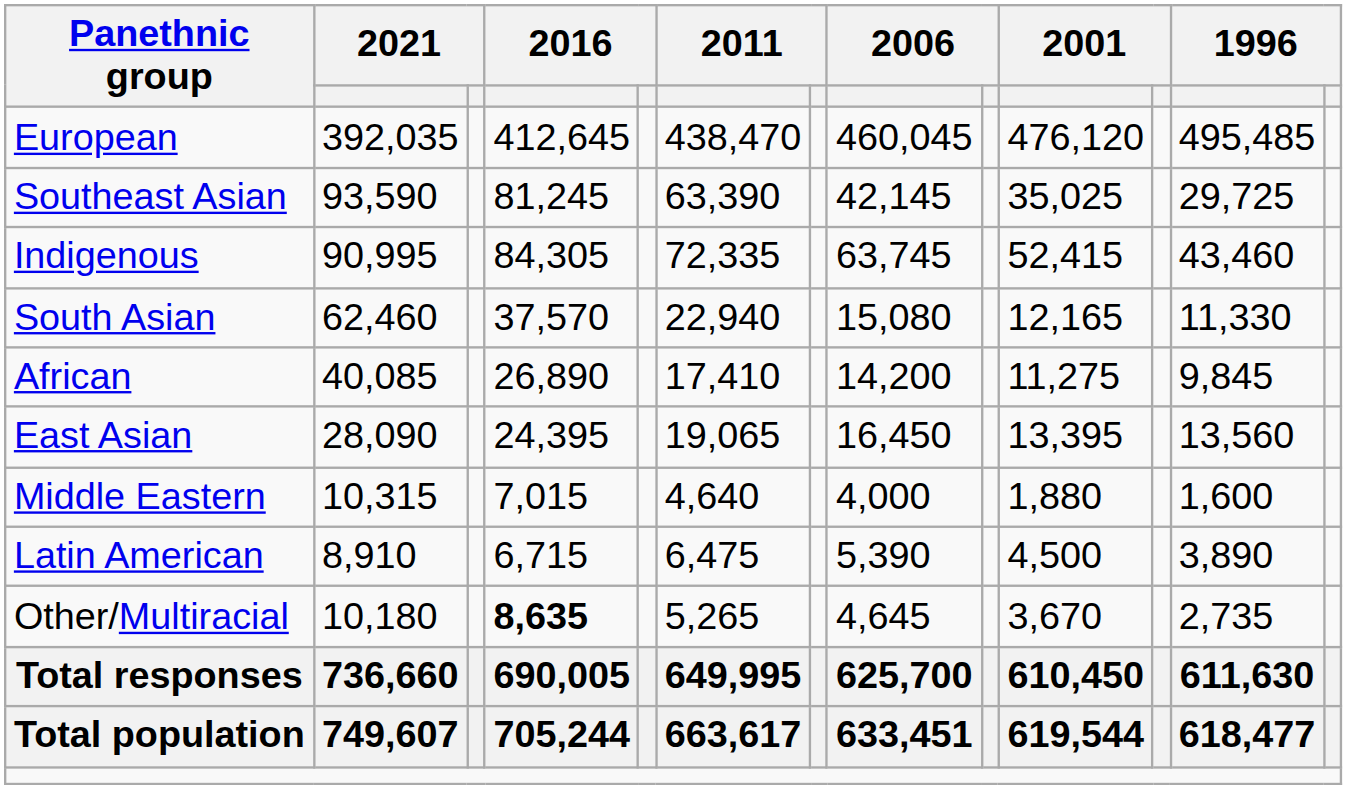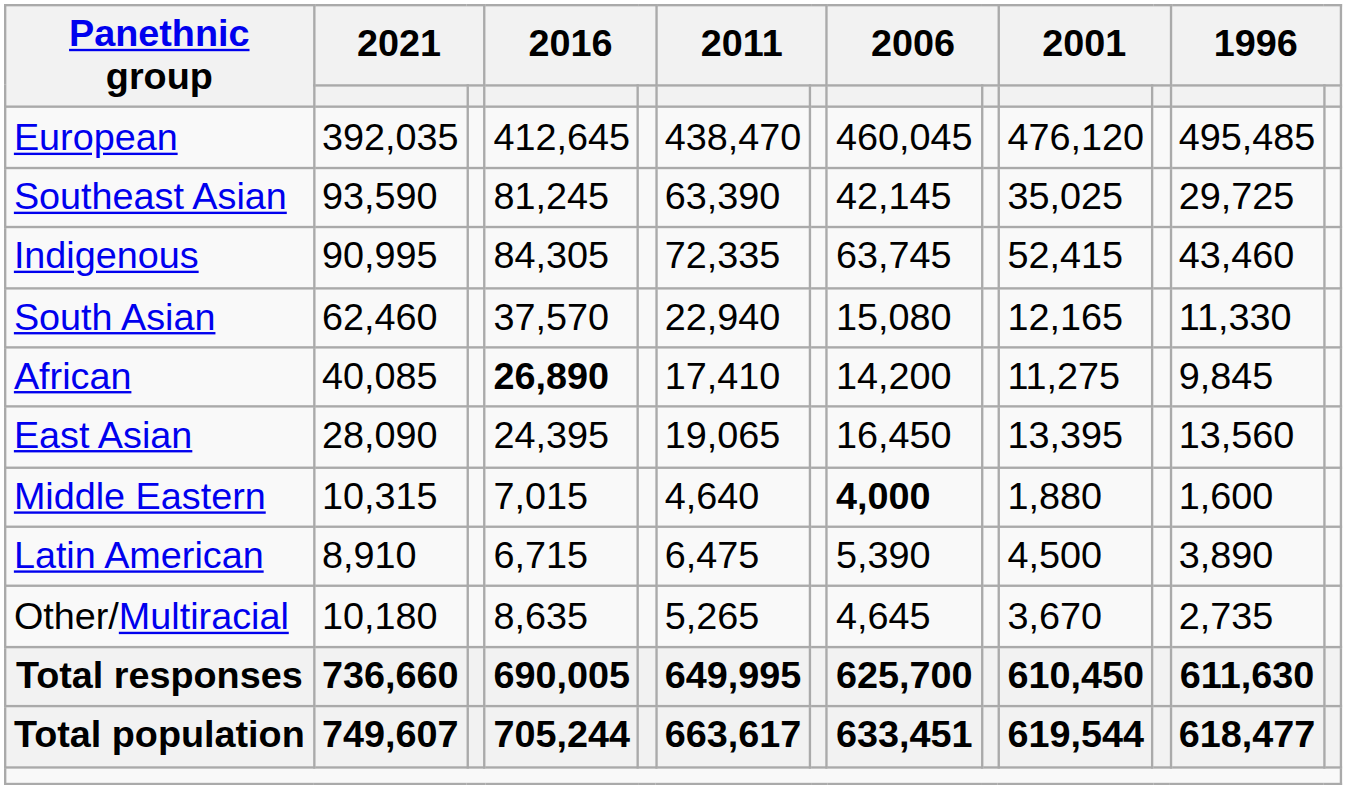(551, 376) normal -> (551, 376) bold
(883, 496) normal -> (883, 496) bold
(541, 615) bold -> (541, 615) normal
